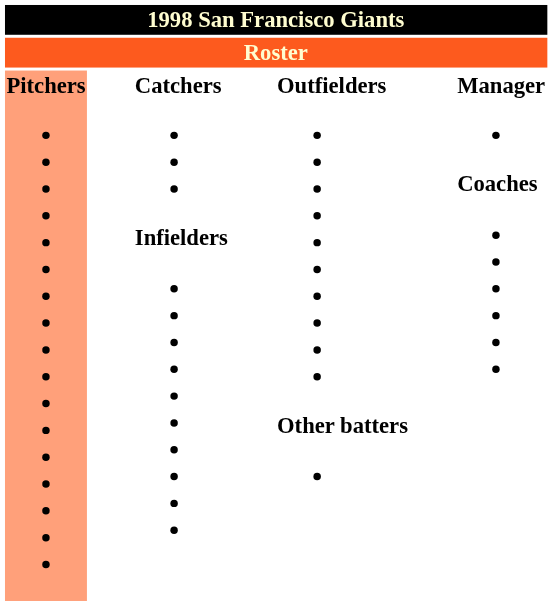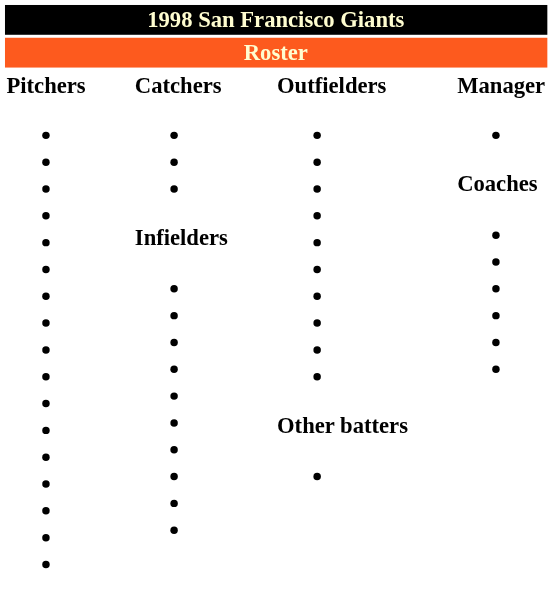(46, 325) lightsalmon background -> (46, 325) no background
